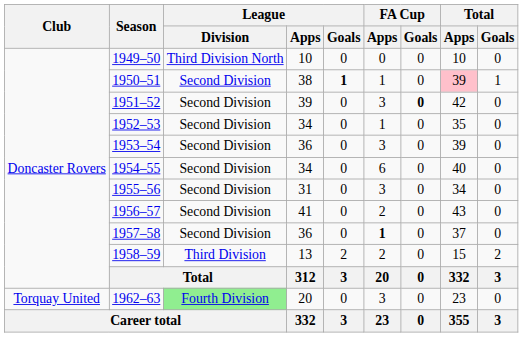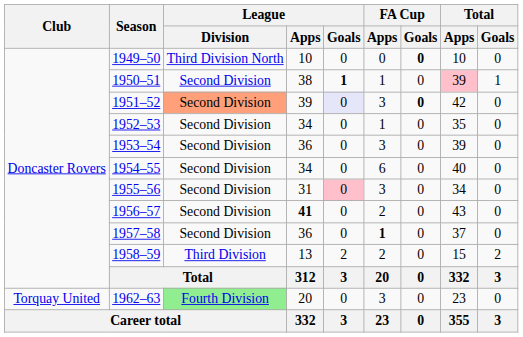(421, 59) normal -> (421, 59) bold
(225, 102) no background -> (225, 102) lightsalmon background
(344, 102) no background -> (344, 102) lavender background
(344, 189) no background -> (344, 189) pink background
(305, 211) normal -> (305, 211) bold
